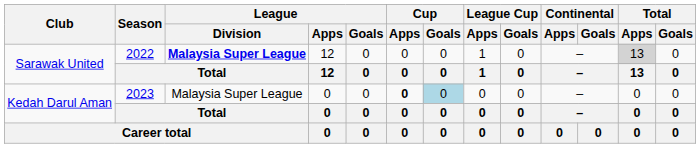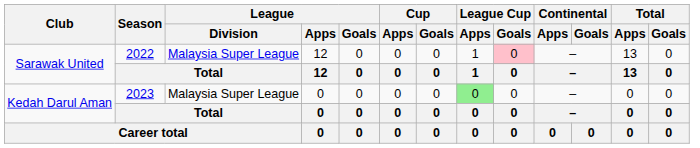(237, 53) bold -> (233, 53) normal
(521, 53) no background -> (514, 53) pink background
(637, 53) lightgrey background -> (630, 53) no background
(405, 93) bold -> (398, 93) normal
(443, 93) lightblue background -> (436, 93) no background
(482, 93) no background -> (475, 93) lightgreen background
